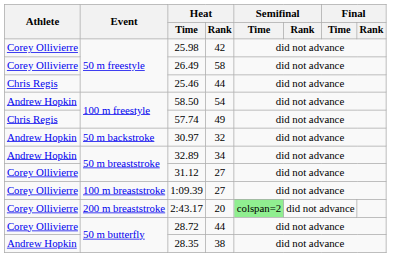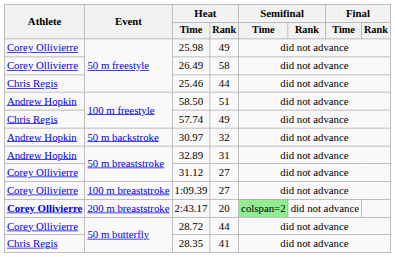(220, 48) 42 -> (224, 48) 49
(220, 101) 54 -> (224, 101) 51
(220, 155) 34 -> (224, 155) 31
(42, 208) normal -> (45, 208) bold
(42, 244) Andrew Hopkin -> (32, 244) Chris Regis
(220, 244) 38 -> (224, 244) 41
